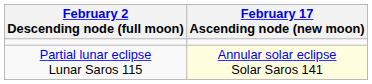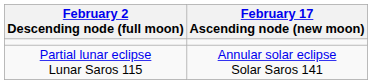(277, 62) lightyellow background -> (277, 62) no background
